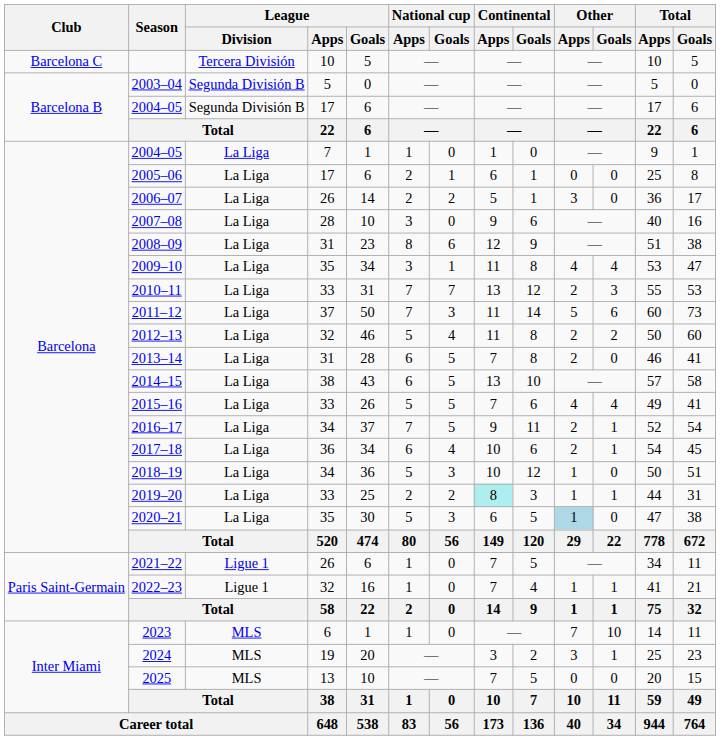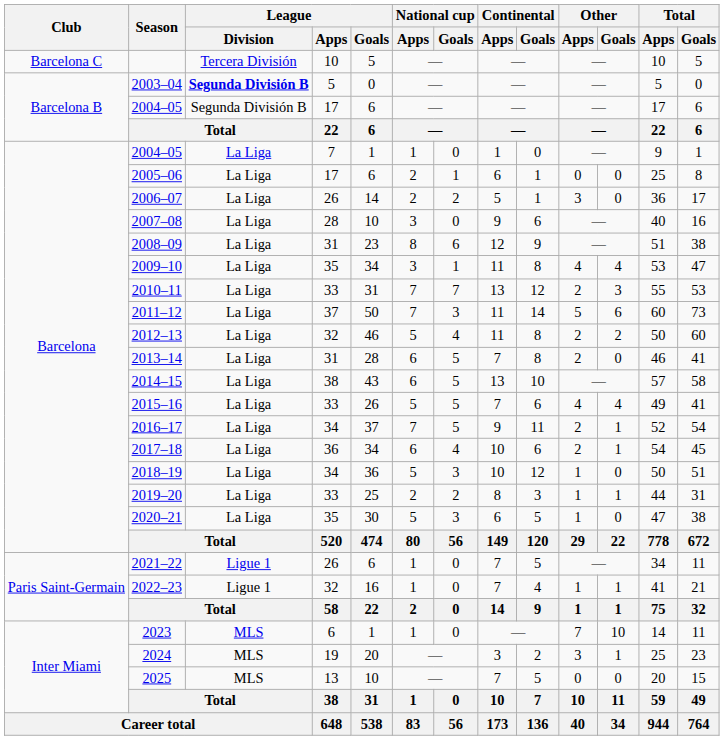(247, 84) normal -> (249, 84) bold
(493, 495) paleturquoise background -> (497, 495) no background
(574, 518) lightblue background -> (578, 518) no background
